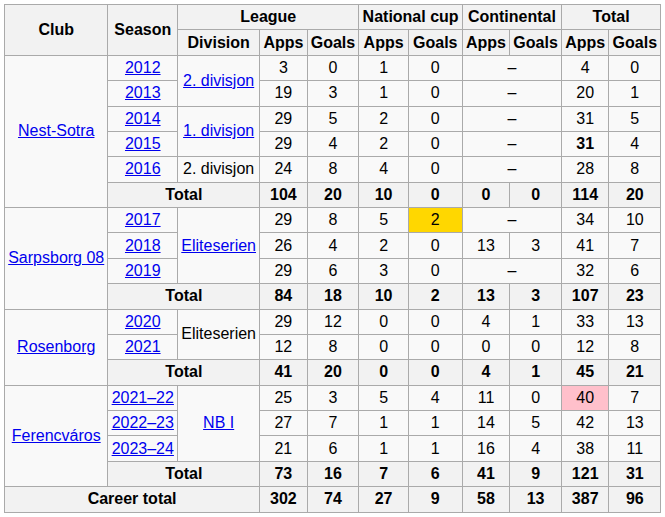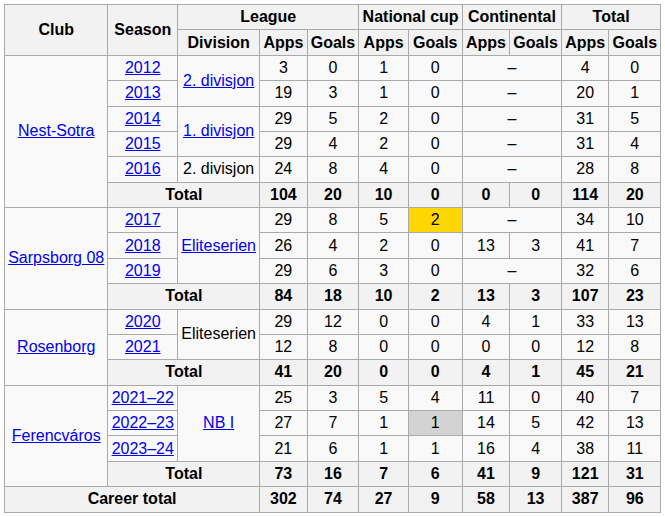(585, 144) bold -> (585, 144) normal
(585, 397) pink background -> (585, 397) no background
(435, 423) no background -> (435, 423) lightgrey background
